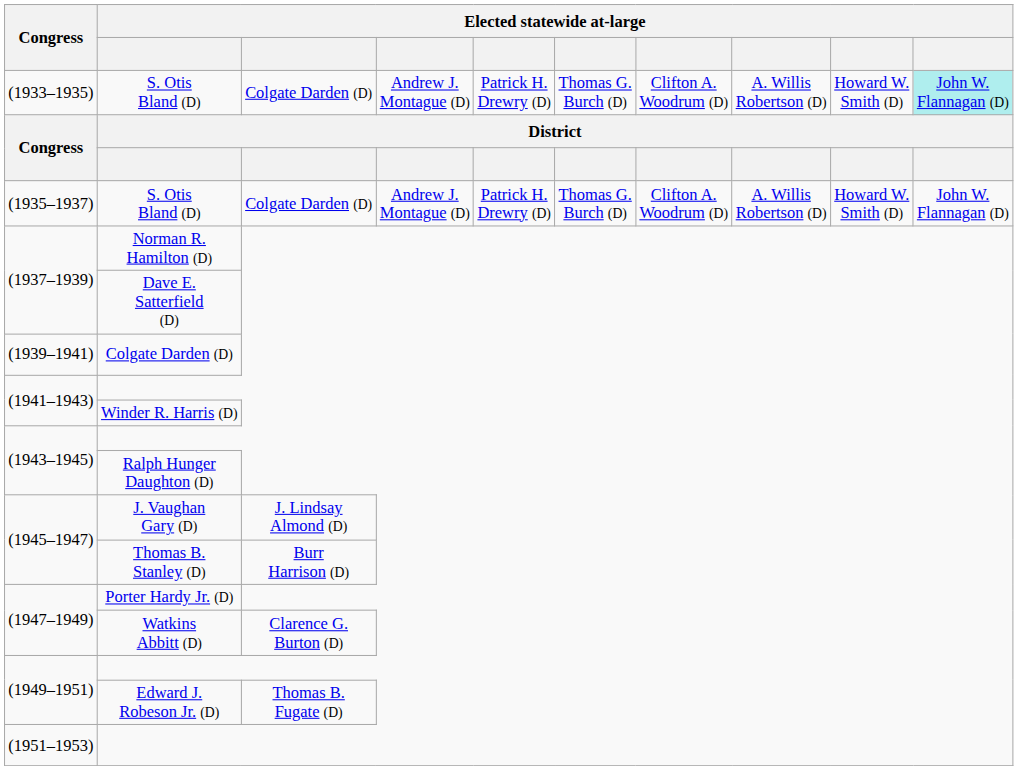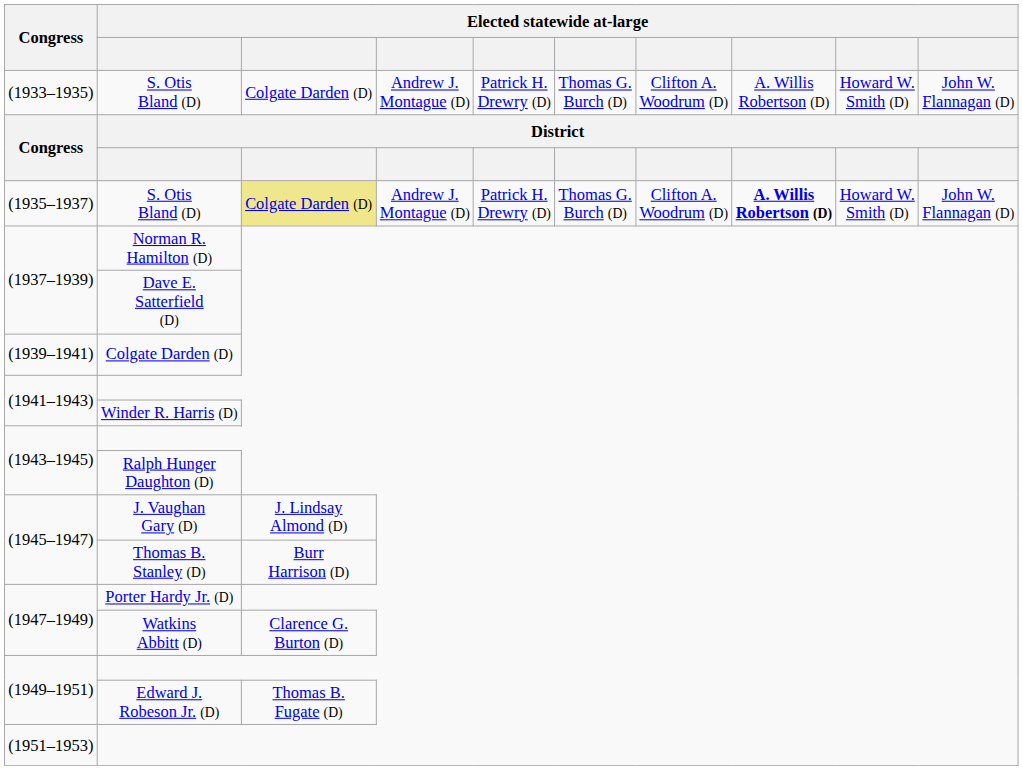(963, 92) paleturquoise background -> (968, 92) no background
(309, 203) no background -> (309, 203) khaki background
(781, 203) normal -> (784, 203) bold
